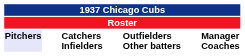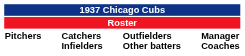(23, 36) lavender background -> (23, 36) no background
